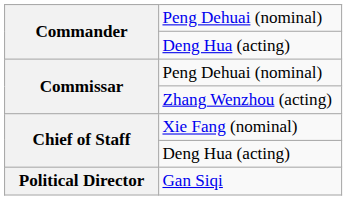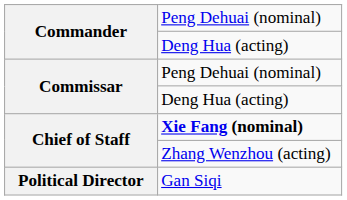(247, 99) Zhang Wenzhou (acting) -> (225, 99) Deng Hua (acting)
(230, 126) normal -> (232, 126) bold
(226, 153) Deng Hua (acting) -> (246, 153) Zhang Wenzhou (acting)
